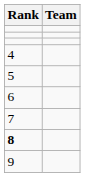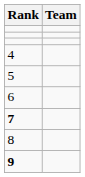(11, 119) normal -> (11, 119) bold
(11, 140) bold -> (11, 140) normal
(11, 161) normal -> (11, 161) bold
